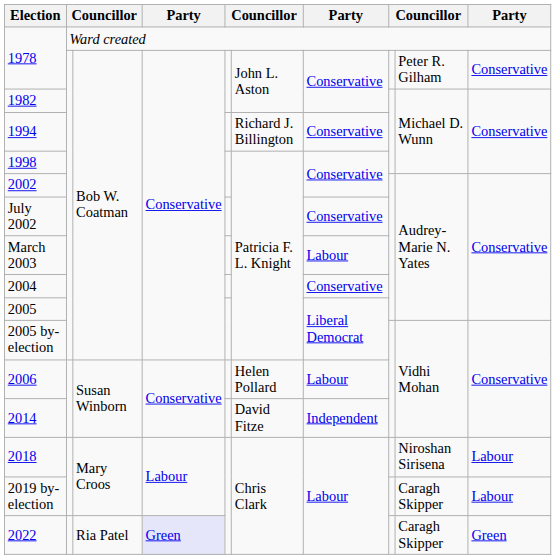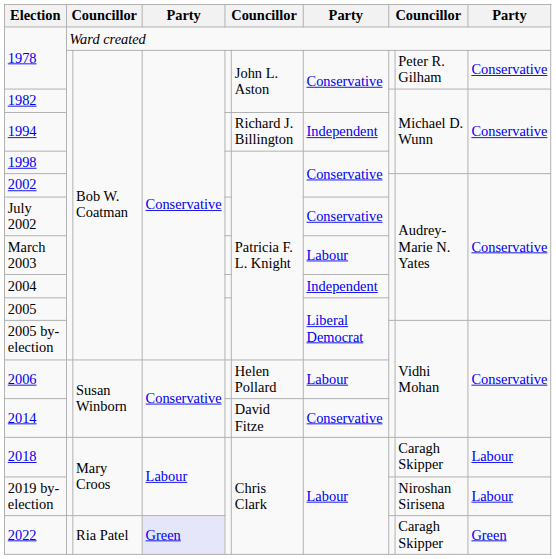(345, 131) Conservative -> (342, 131) Independent
(345, 286) Conservative -> (342, 286) Independent
(342, 418) Independent -> (345, 418) Conservative
(425, 457) Niroshan Sirisena -> (421, 457) Caragh Skipper
(421, 496) Caragh Skipper -> (425, 496) Niroshan Sirisena
